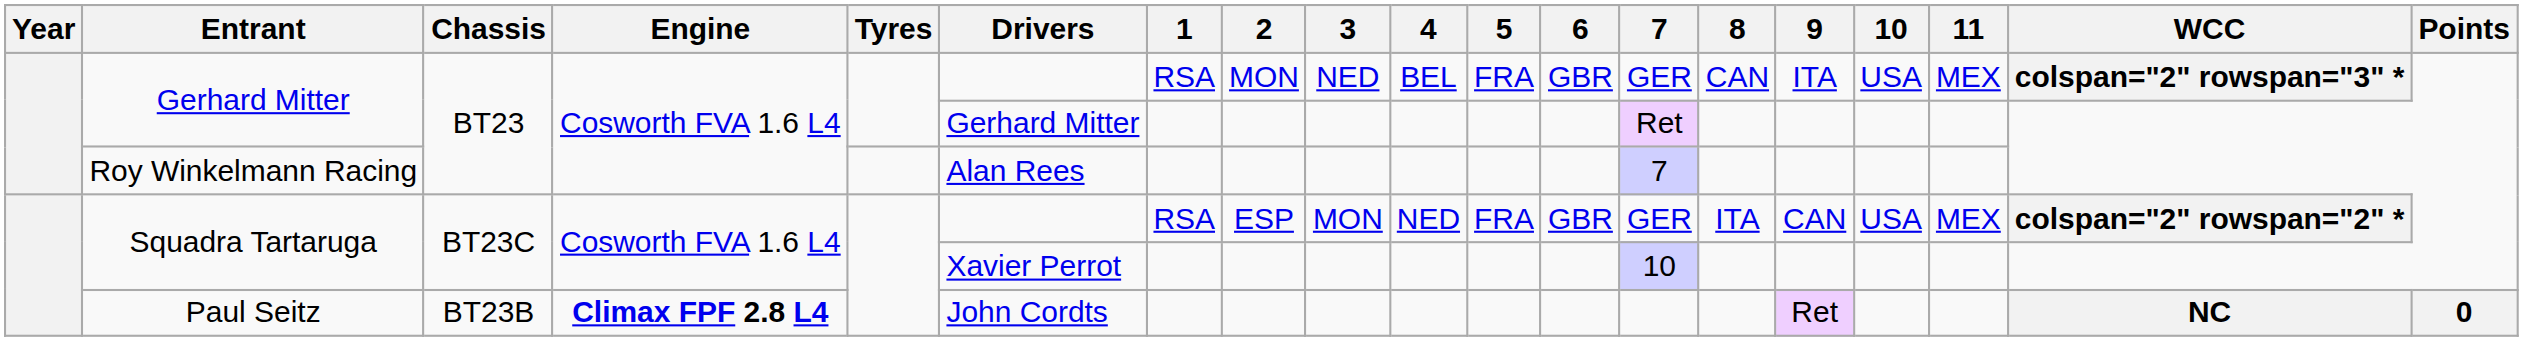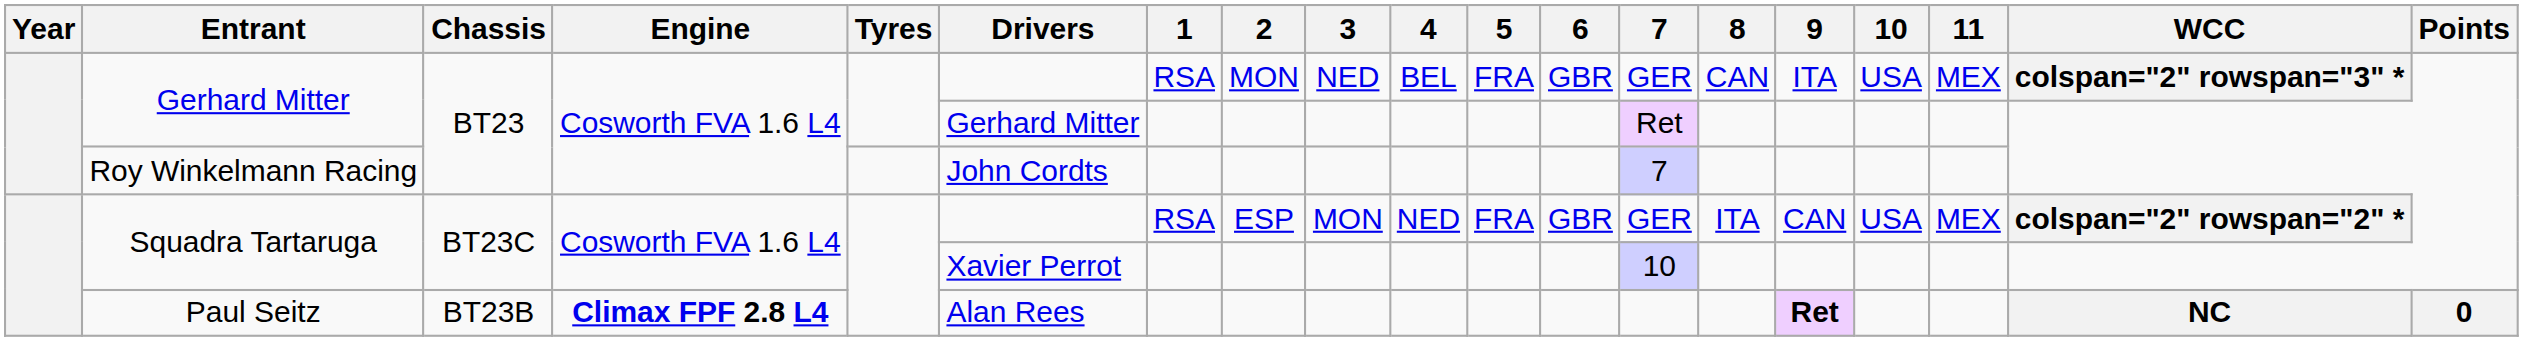(1015, 171) Alan Rees -> (1027, 171) John Cordts
(1027, 313) John Cordts -> (1015, 313) Alan Rees
(1815, 313) normal -> (1815, 313) bold
